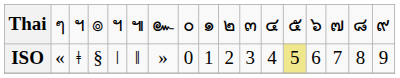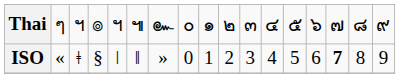(295, 58) khaki background -> (295, 58) no background
(337, 58) normal -> (337, 58) bold
